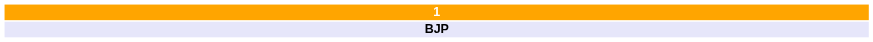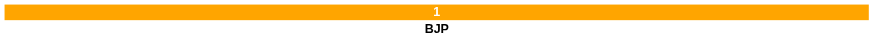(437, 29) lavender background -> (437, 29) no background
